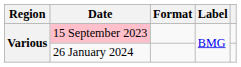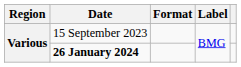(100, 33) pink background -> (100, 33) no background
(93, 52) normal -> (96, 52) bold
